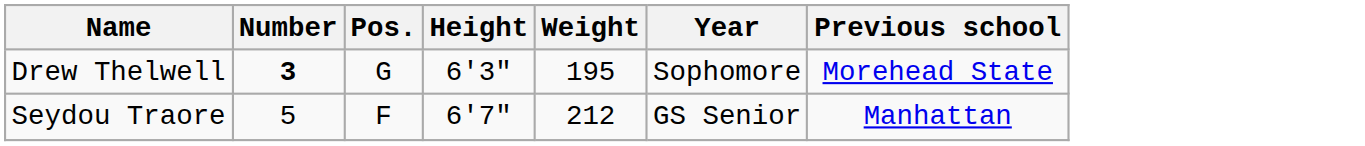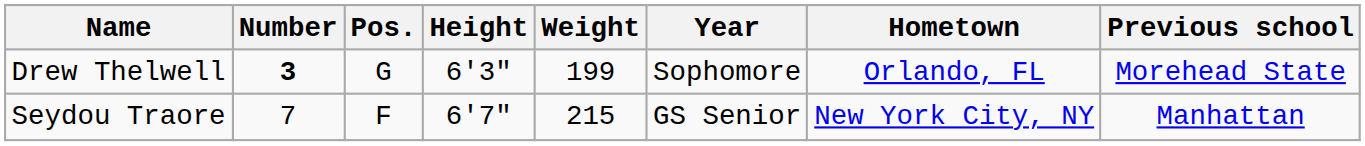+ column: (954, 27)
(591, 72) 195 -> (591, 72) 199
(288, 117) 5 -> (288, 117) 7
(591, 117) 212 -> (591, 117) 215
